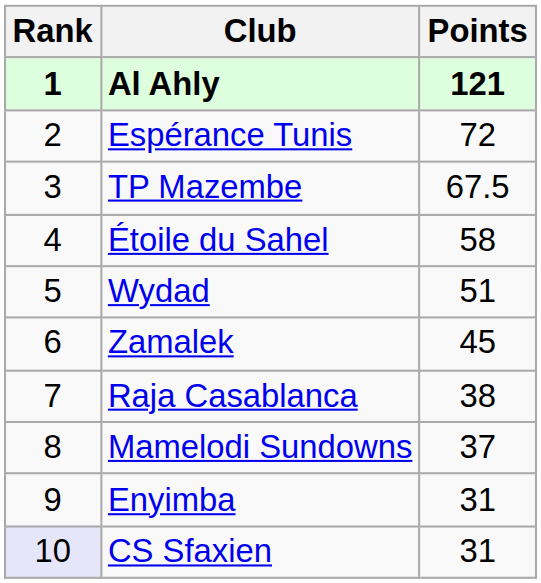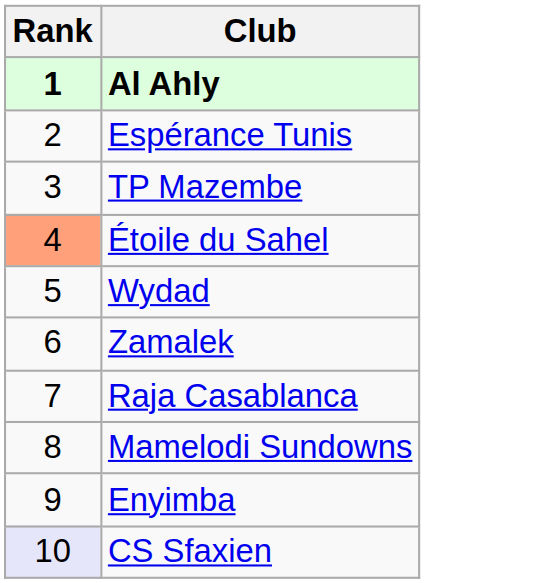- column: (478, 31)
(53, 239) no background -> (53, 239) lightsalmon background
